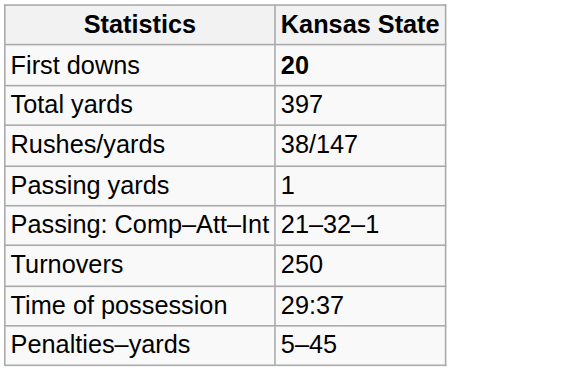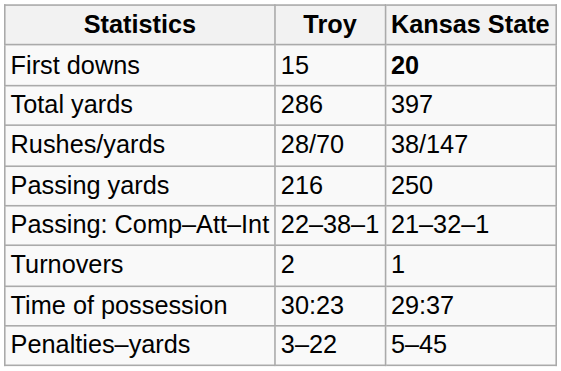+ column: (330, 24)
(288, 185) 1 -> (412, 185) 250
(302, 265) 250 -> (398, 265) 1
